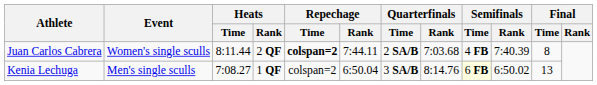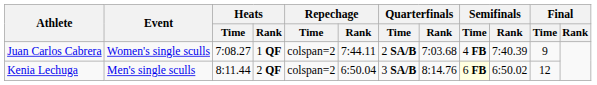(233, 51) 8:11.44 -> (233, 51) 7:08.27
(269, 51) 2 QF -> (269, 51) 1 QF
(312, 51) bold -> (311, 51) normal
(547, 51) 8 -> (545, 51) 9
(233, 71) 7:08.27 -> (233, 71) 8:11.44
(269, 71) 1 QF -> (269, 71) 2 QF
(547, 71) 13 -> (545, 71) 12
